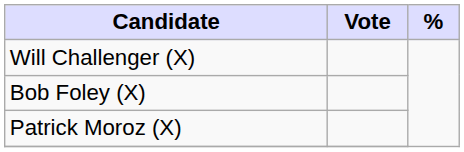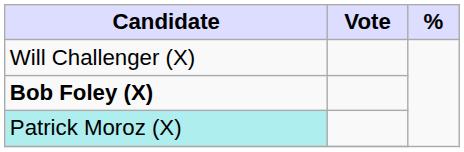(78, 92) normal -> (81, 92) bold
(96, 127) no background -> (96, 127) paleturquoise background
